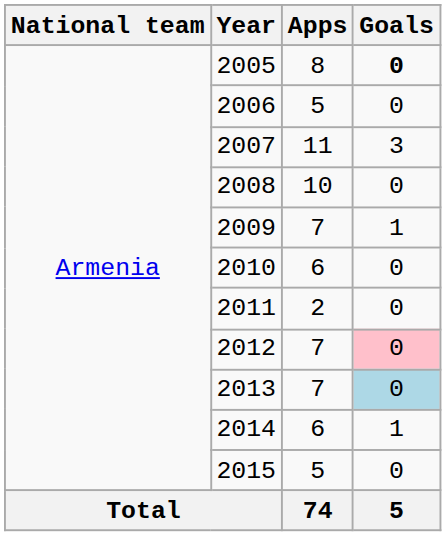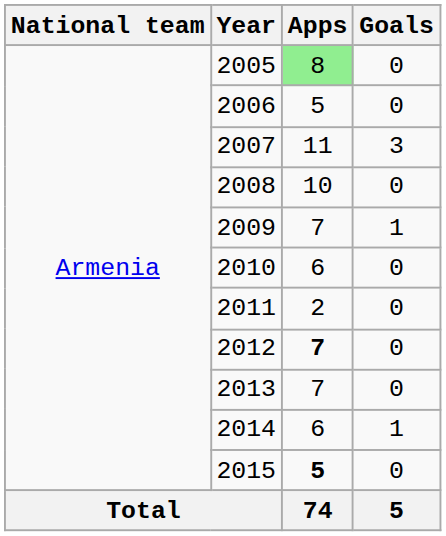(318, 66) no background -> (318, 66) lightgreen background
(397, 66) bold -> (397, 66) normal
(318, 349) normal -> (318, 349) bold
(397, 349) pink background -> (397, 349) no background
(397, 389) lightblue background -> (397, 389) no background
(318, 470) normal -> (318, 470) bold
